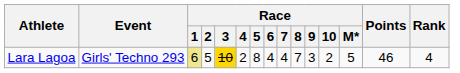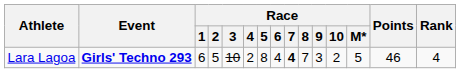(133, 58) normal -> (137, 58) bold
(194, 58) khaki background -> (202, 58) no background
(226, 58) gold background -> (233, 58) no background
(284, 58) normal -> (291, 58) bold
